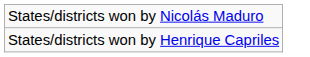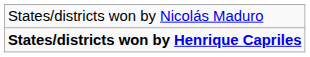(144, 39) normal -> (155, 39) bold
